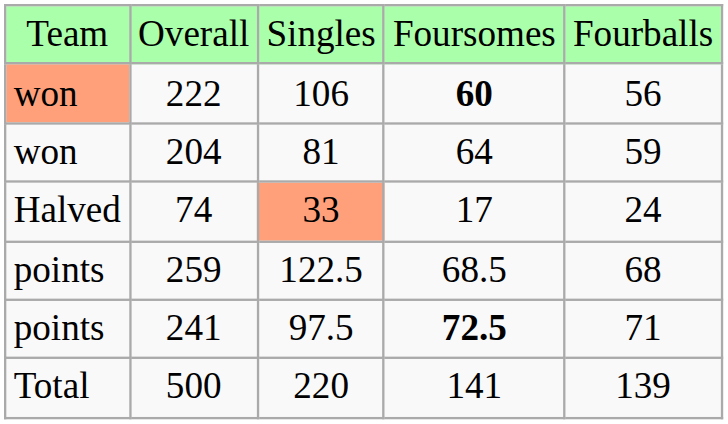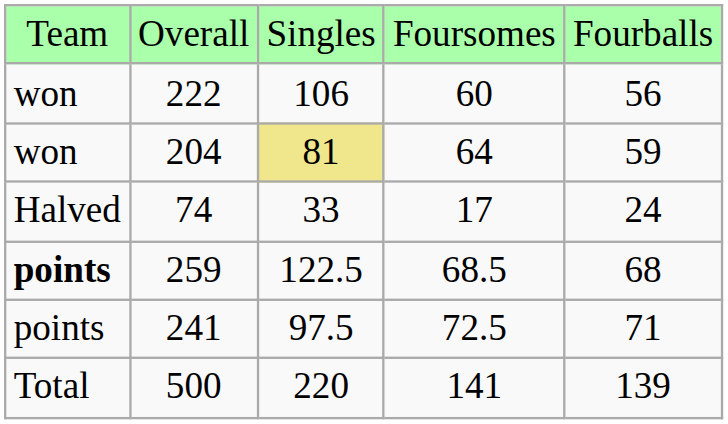(46, 92) lightsalmon background -> (46, 92) no background
(474, 92) bold -> (474, 92) normal
(321, 151) no background -> (321, 151) khaki background
(321, 210) lightsalmon background -> (321, 210) no background
(59, 269) normal -> (62, 269) bold
(474, 328) bold -> (474, 328) normal
